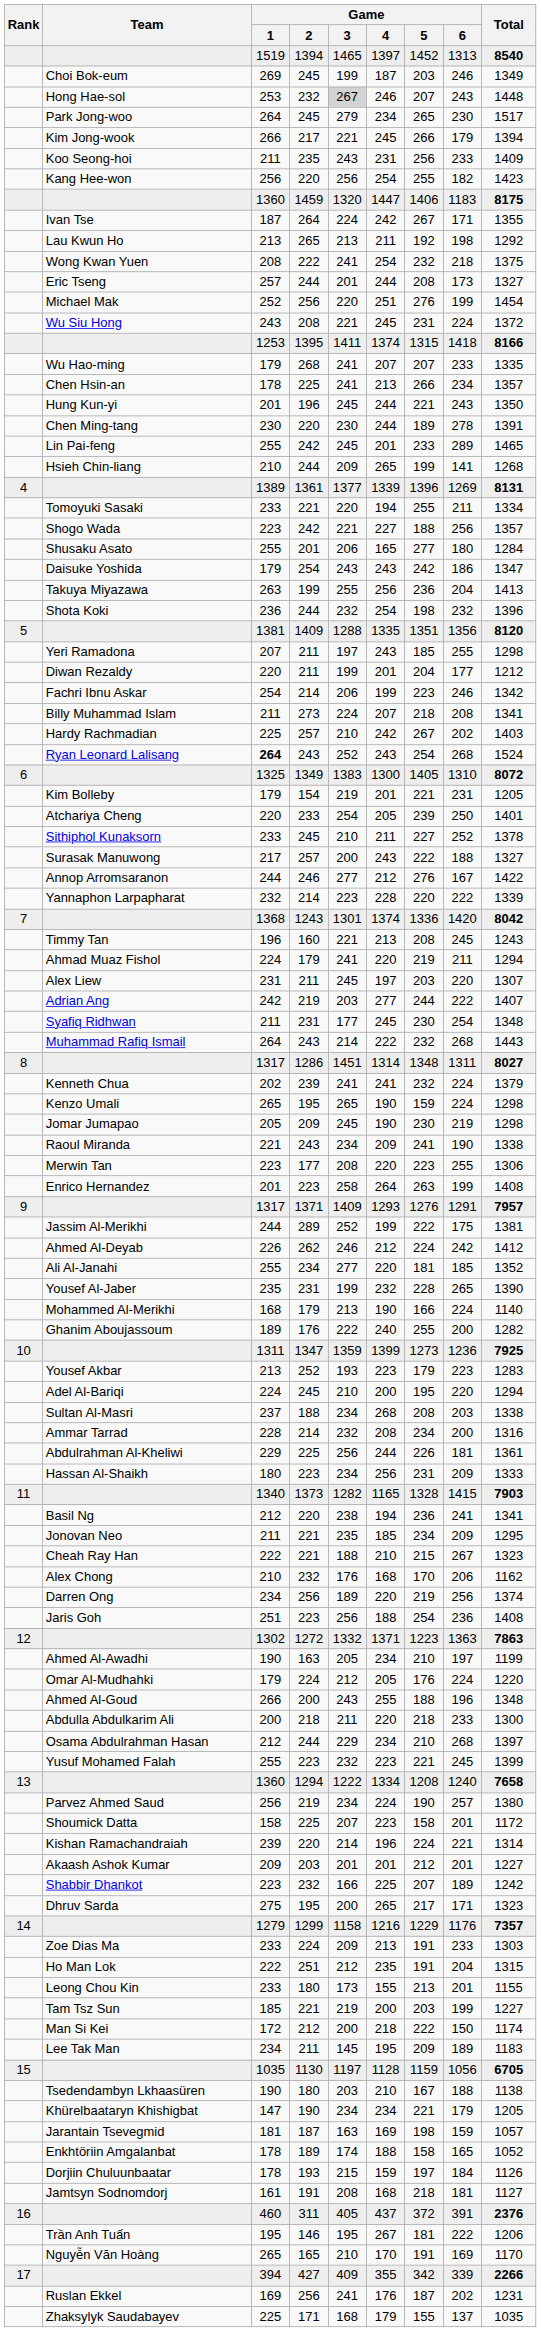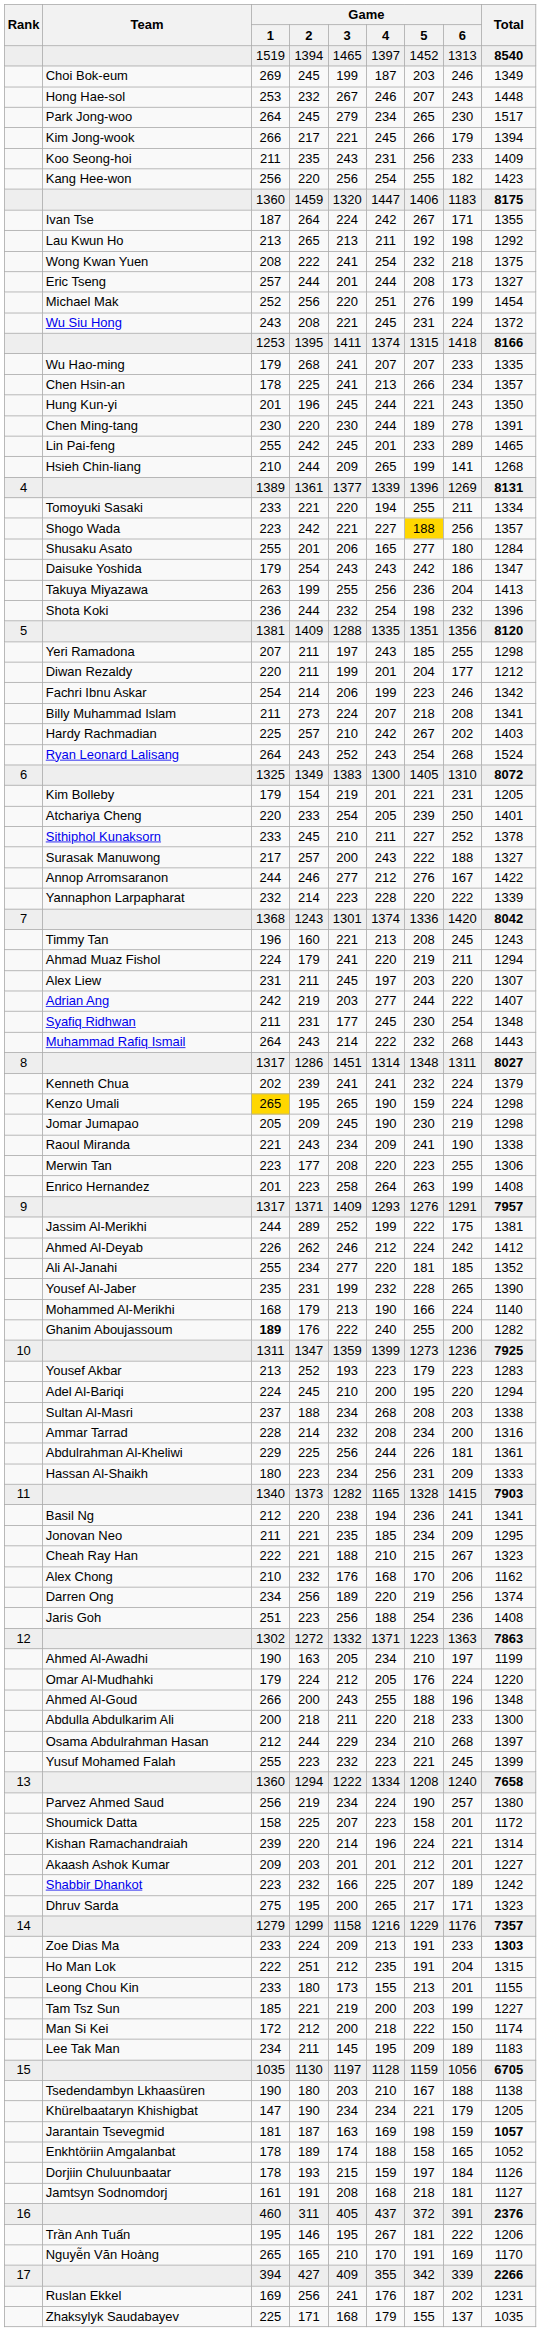(347, 96) lightgrey background -> (347, 96) no background
(424, 528) no background -> (424, 528) gold background
(270, 754) bold -> (270, 754) normal
(270, 1104) no background -> (270, 1104) gold background
(270, 1330) normal -> (270, 1330) bold
(509, 1946) normal -> (509, 1946) bold
(509, 2131) normal -> (509, 2131) bold
